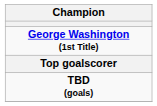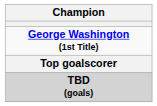(79, 87) no background -> (79, 87) lightgrey background
